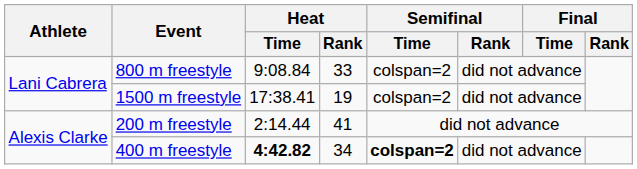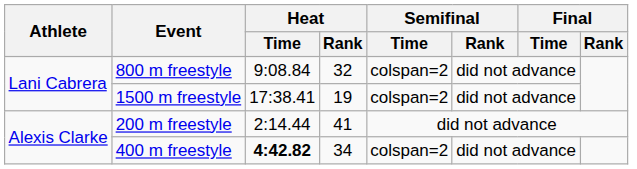(343, 71) 33 -> (343, 71) 32
(412, 151) bold -> (409, 151) normal
